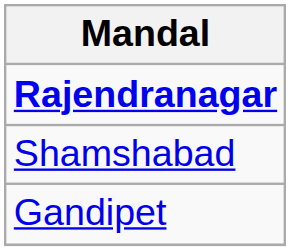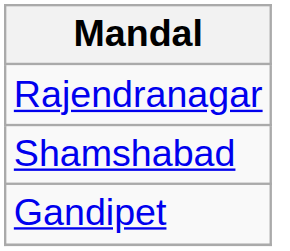(145, 93) bold -> (138, 93) normal
